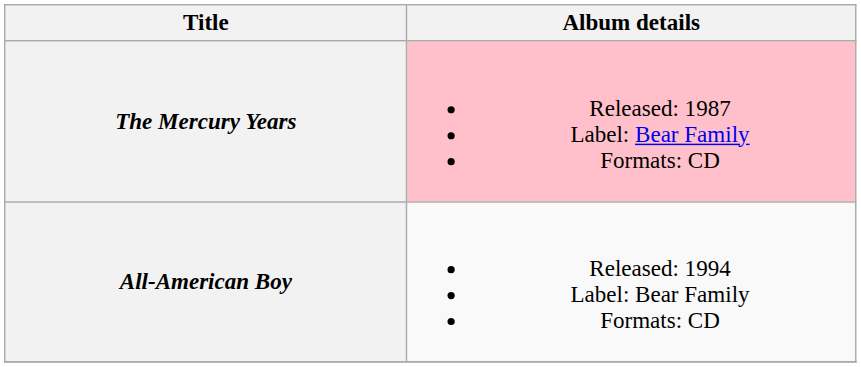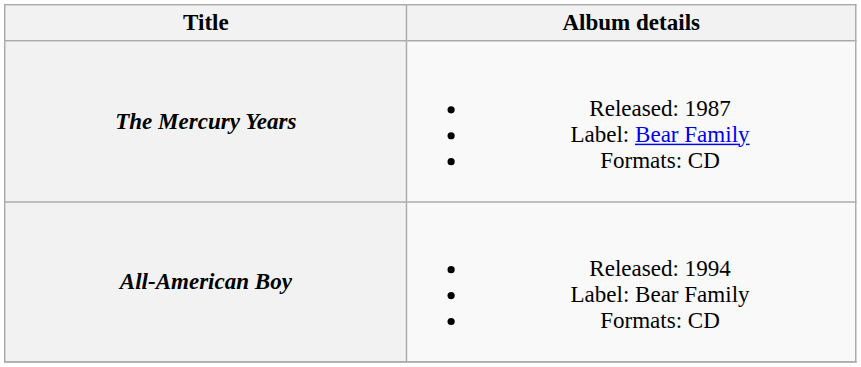(631, 134) pink background -> (631, 134) no background
